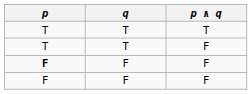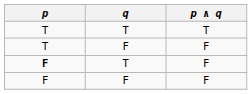(126, 47) T -> (126, 47) F
(126, 64) F -> (126, 64) T
